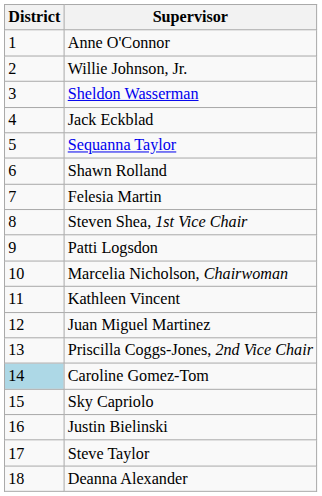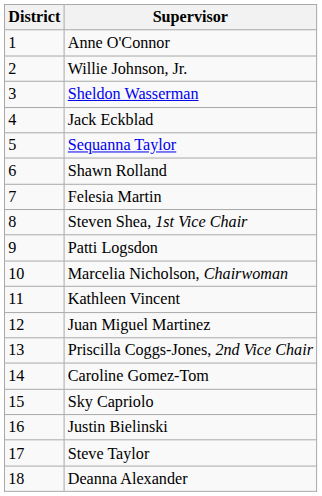(16, 376) lightblue background -> (16, 376) no background
